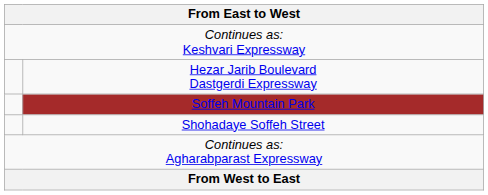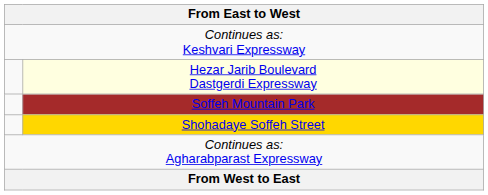(253, 76) no background -> (253, 76) lightyellow background
(253, 124) no background -> (253, 124) gold background
